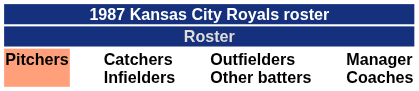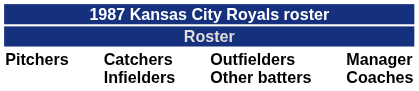(37, 59) lightsalmon background -> (37, 59) no background
